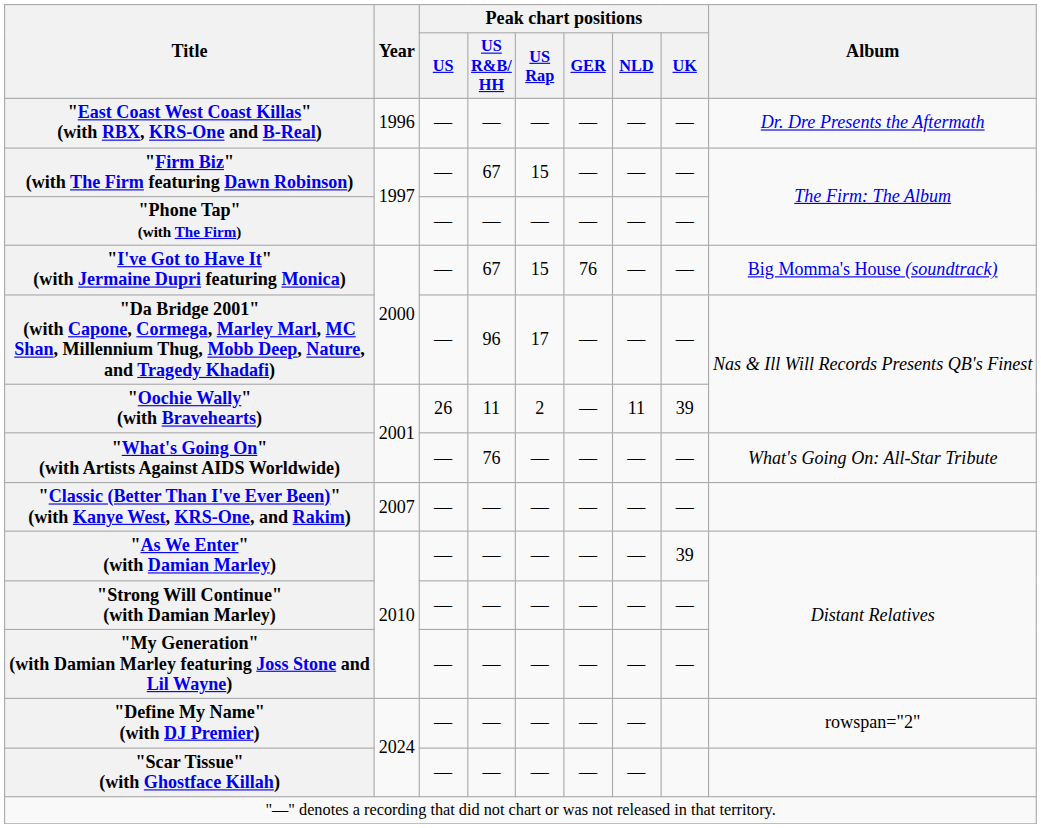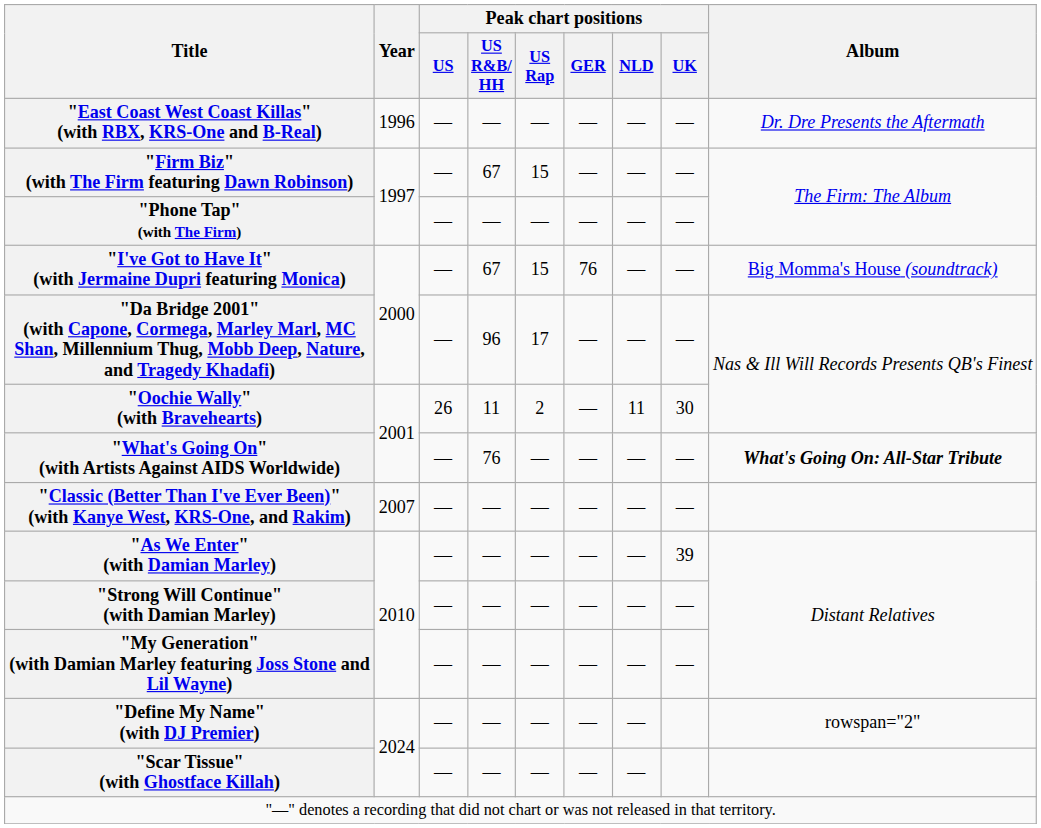(685, 408) 39 -> (685, 408) 30
(873, 457) normal -> (873, 457) bold
